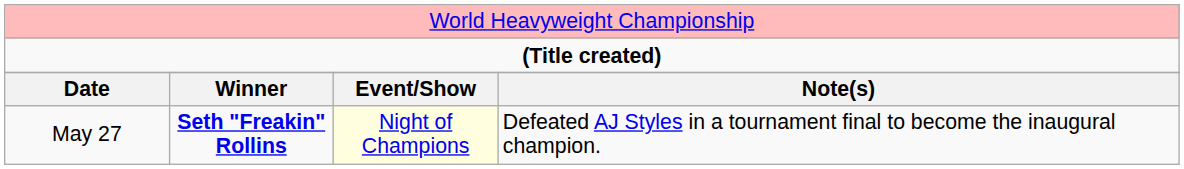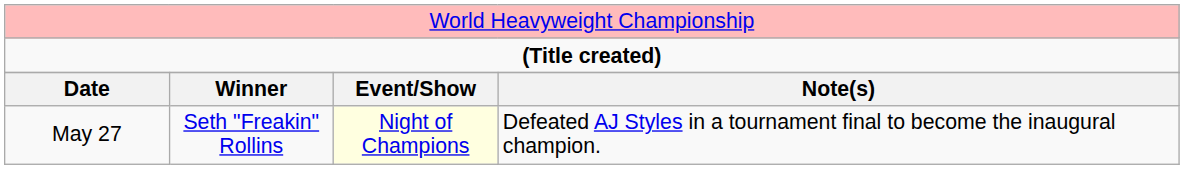(251, 134) bold -> (251, 134) normal
